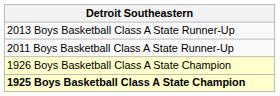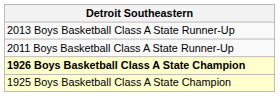(119, 65) normal -> (126, 65) bold
(126, 83) bold -> (119, 83) normal
